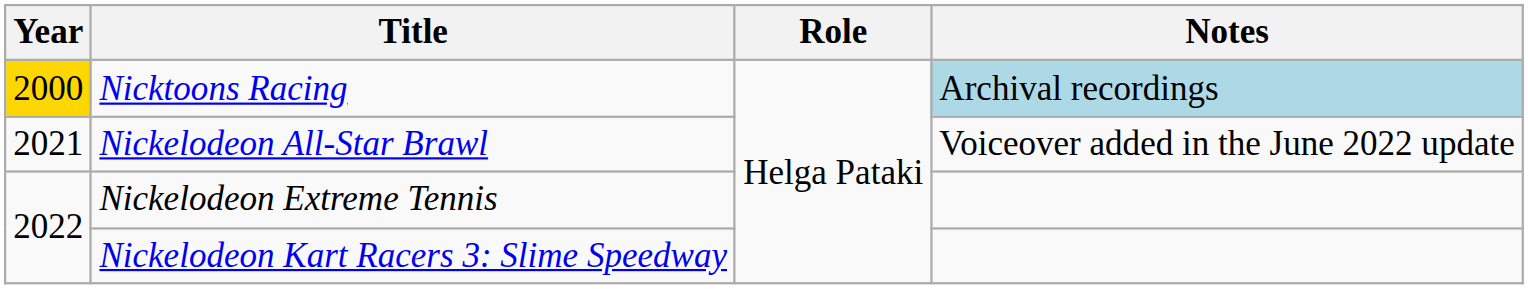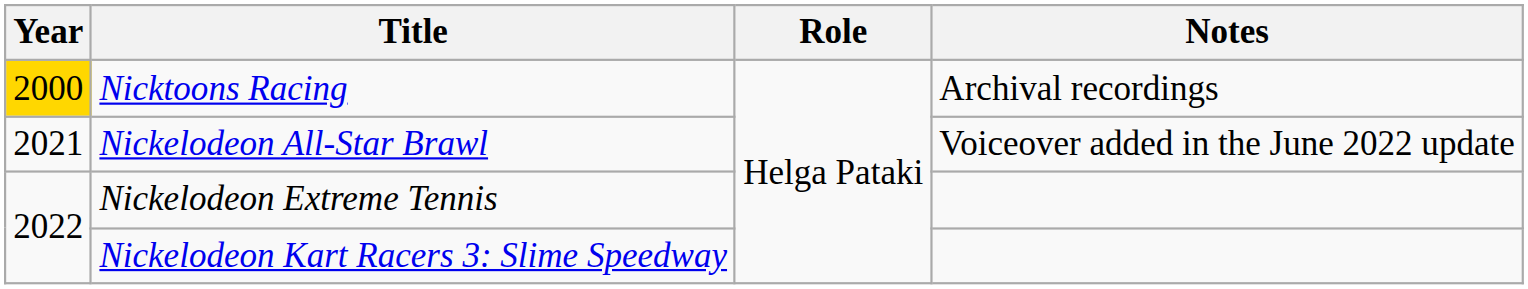(1079, 87) lightblue background -> (1079, 87) no background
